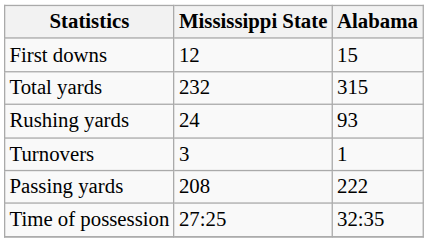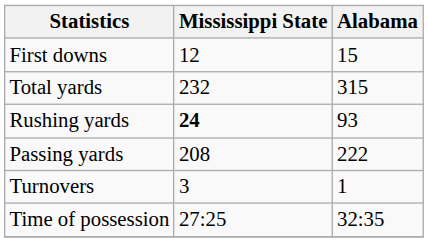(189, 120) normal -> (189, 120) bold
rows swapped: (66, 186) <-> (52, 153)
